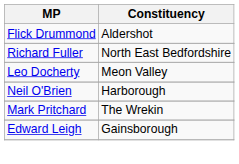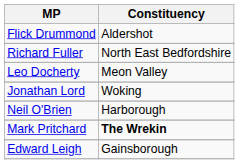+ row: (46, 91)
(132, 110) normal -> (134, 130) bold
